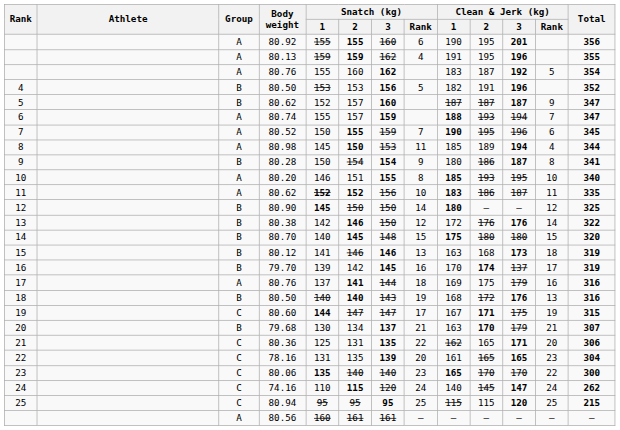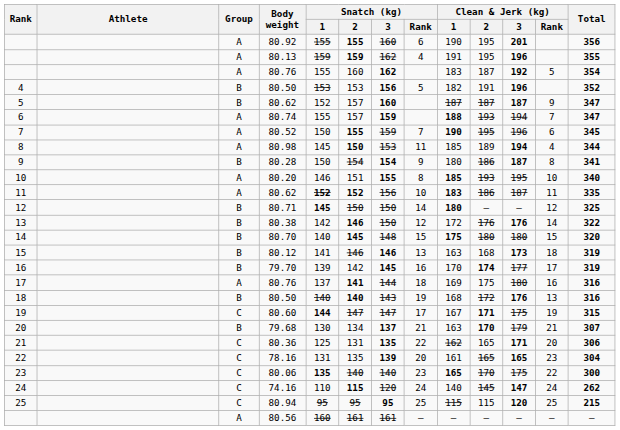(282, 207) 80.90 -> (282, 207) 80.71
(519, 268) 137 -> (519, 268) 177
(519, 283) 179 -> (519, 283) 180
(519, 373) 170 -> (519, 373) 175
